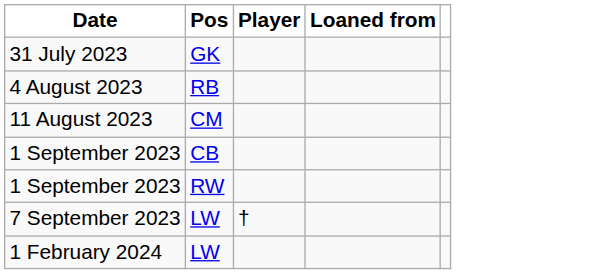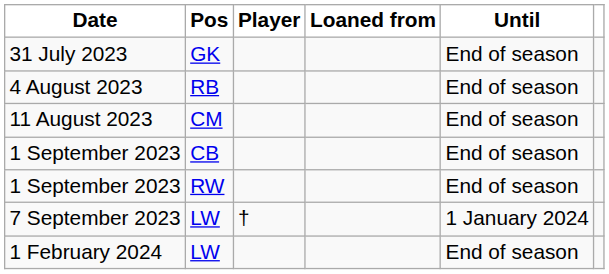+ column: (517, 20)
